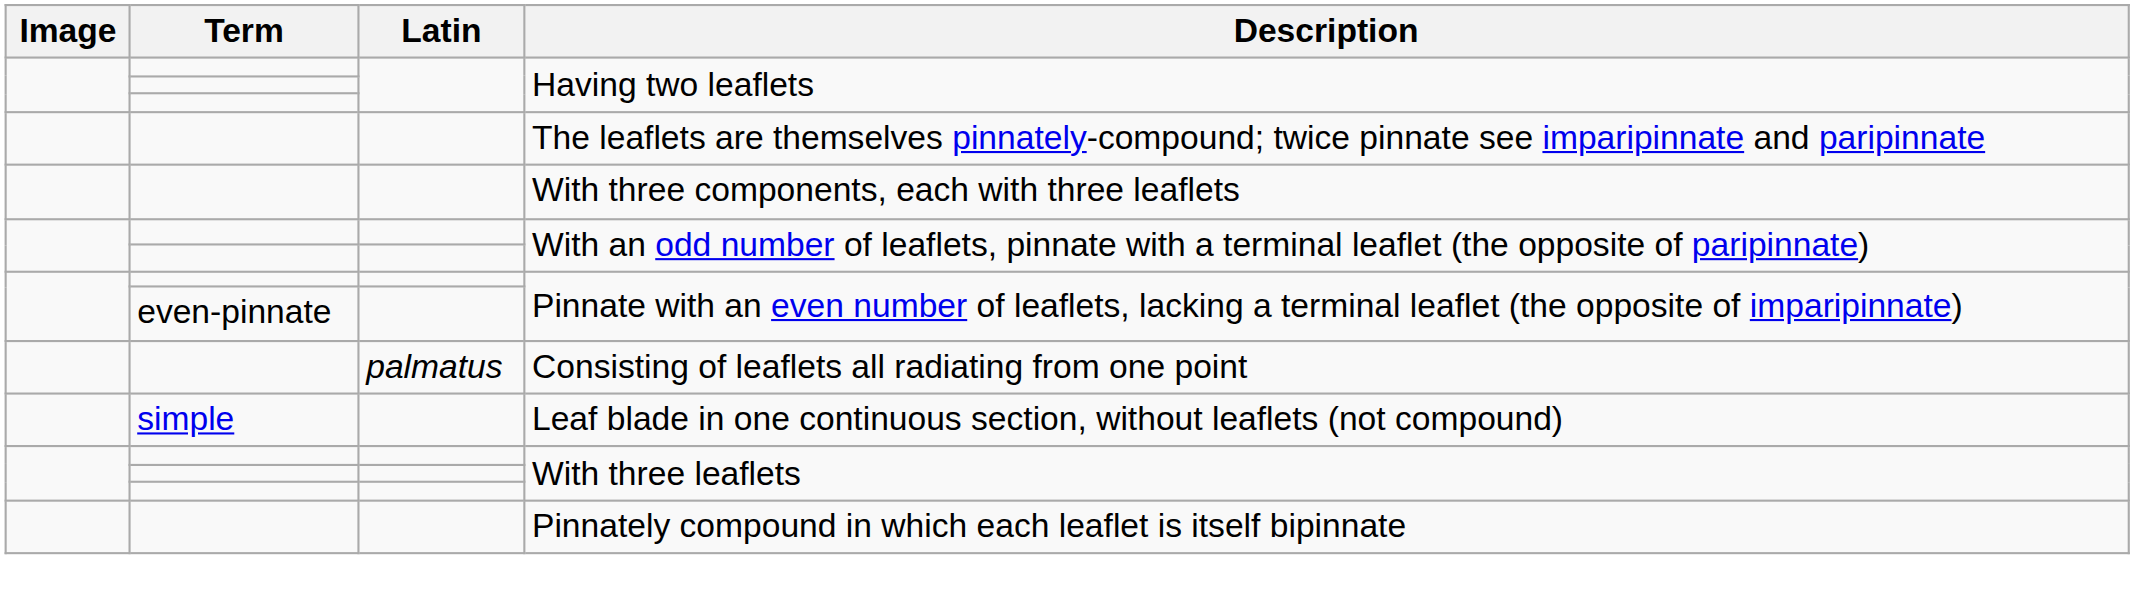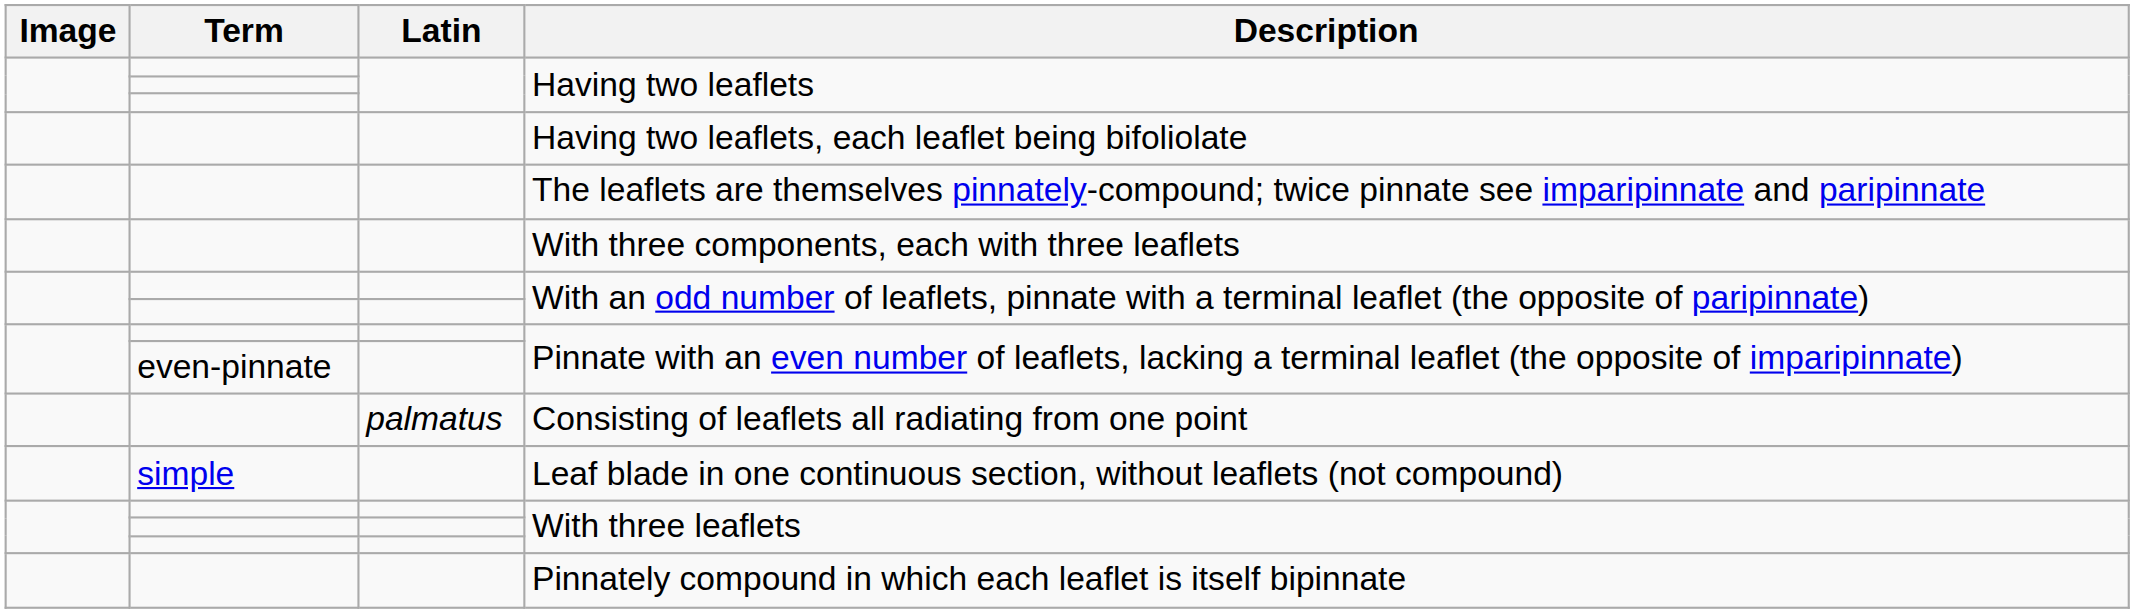+ row: (244, 138)
